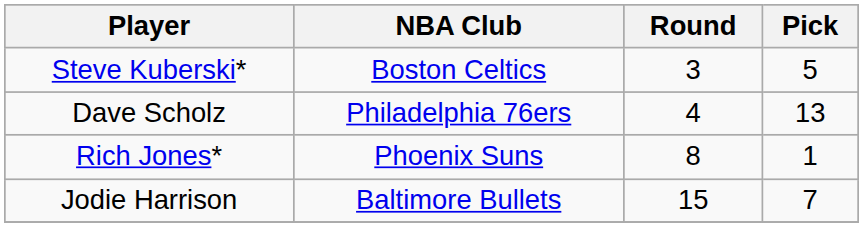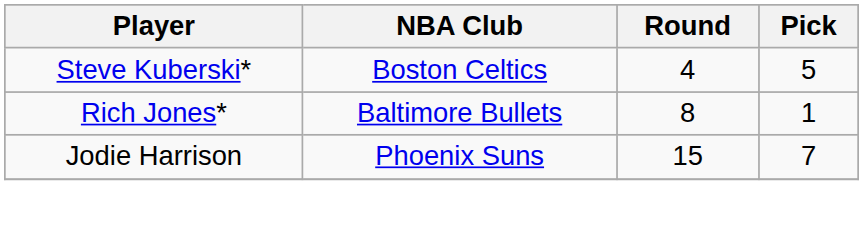(693, 69) 3 -> (688, 69) 4
- row: (149, 112)
(459, 156) Phoenix Suns -> (460, 112) Baltimore Bullets
(459, 199) Baltimore Bullets -> (460, 156) Phoenix Suns
